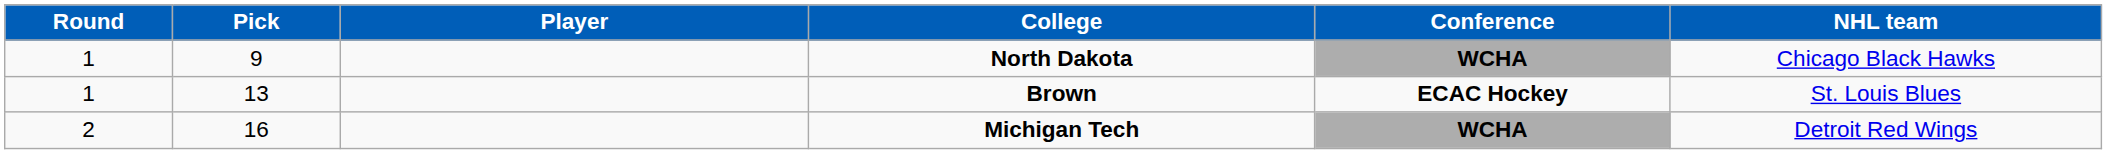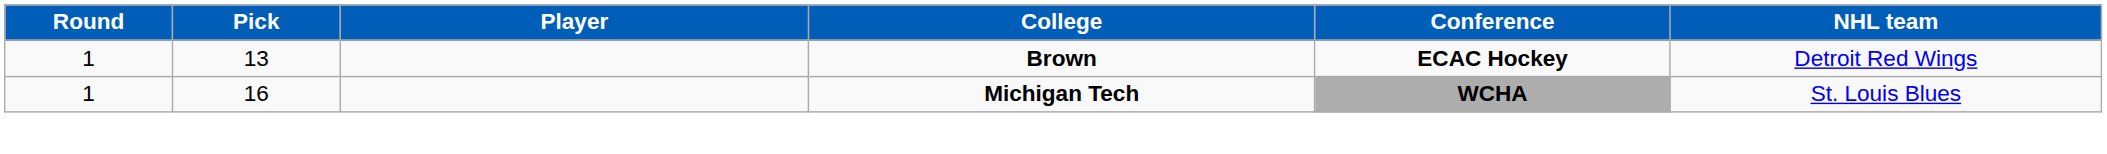- row: (1062, 58)
(1886, 93) St. Louis Blues -> (1886, 58) Detroit Red Wings
(89, 129) 2 -> (89, 93) 1
(1886, 129) Detroit Red Wings -> (1886, 93) St. Louis Blues
